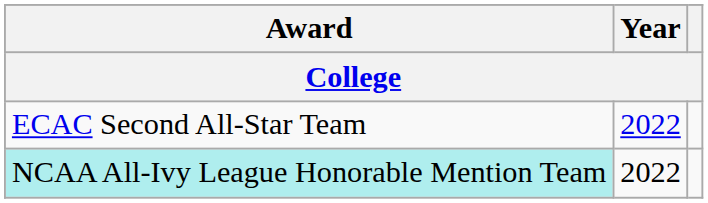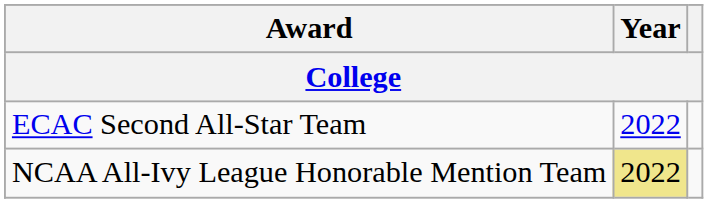(309, 172) paleturquoise background -> (309, 172) no background
(651, 172) no background -> (651, 172) khaki background
